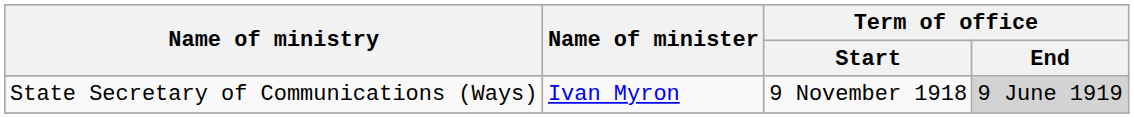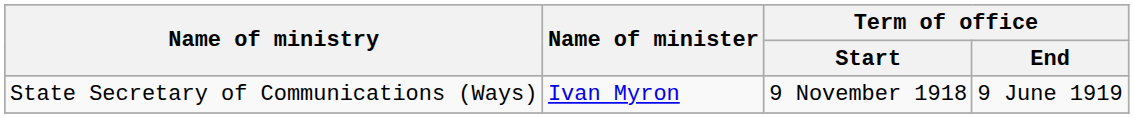(1050, 94) lightgrey background -> (1050, 94) no background
